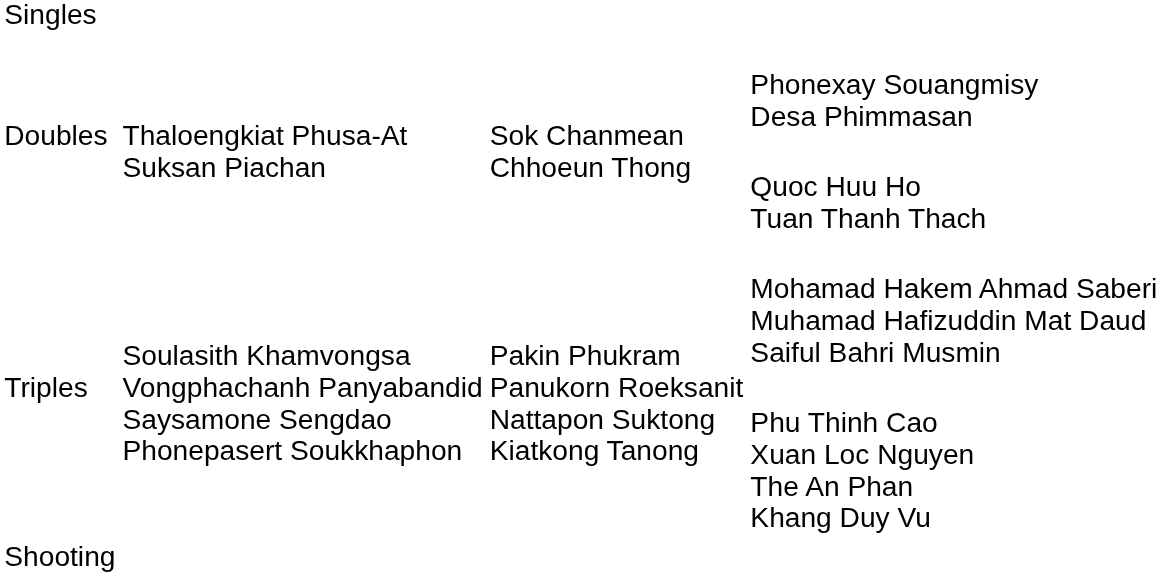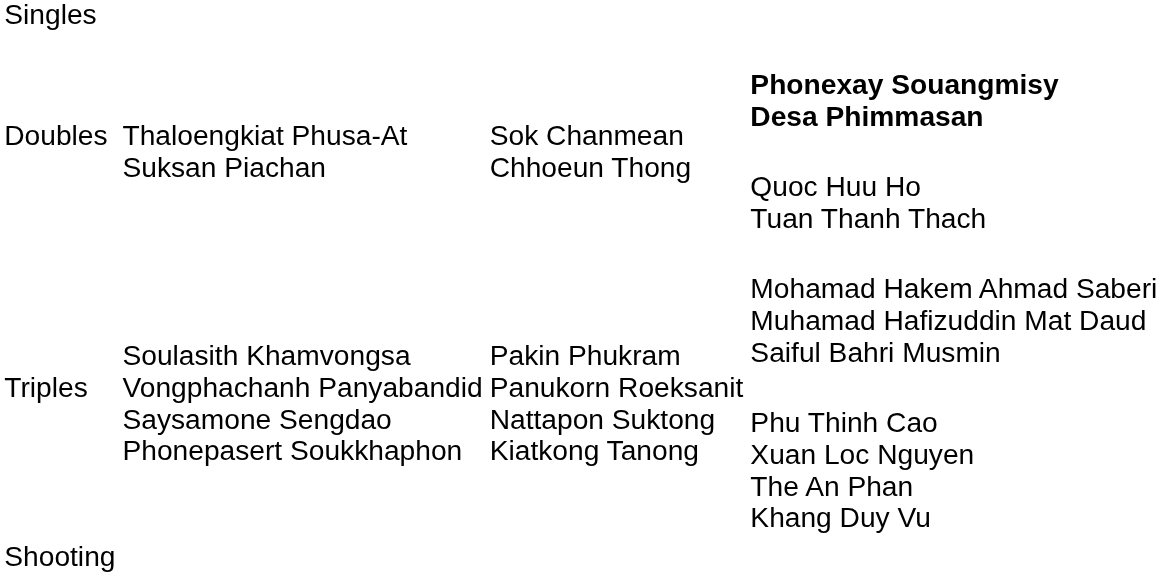(894, 100) normal -> (905, 100) bold
